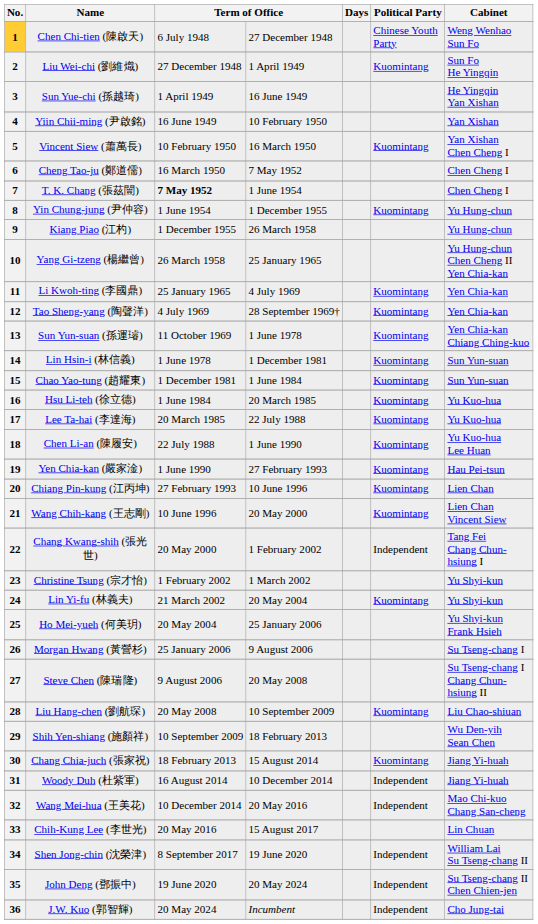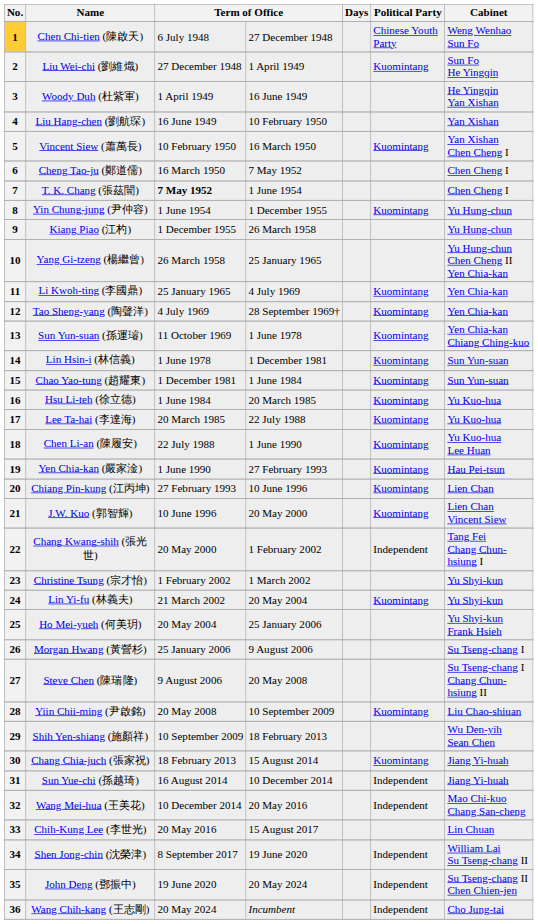(90, 96) Sun Yue-chi (孫越琦) -> (90, 96) Woody Duh (杜紫軍)
(90, 121) Yiin Chii-ming (尹啟銘) -> (90, 121) Liu Hang-chen (劉航琛)
(90, 513) Wang Chih-kang (王志剛) -> (90, 513) J.W. Kuo (郭智輝)
(90, 711) Liu Hang-chen (劉航琛) -> (90, 711) Yiin Chii-ming (尹啟銘)
(90, 780) Woody Duh (杜紫軍) -> (90, 780) Sun Yue-chi (孫越琦)
(90, 909) J.W. Kuo (郭智輝) -> (90, 909) Wang Chih-kang (王志剛)
